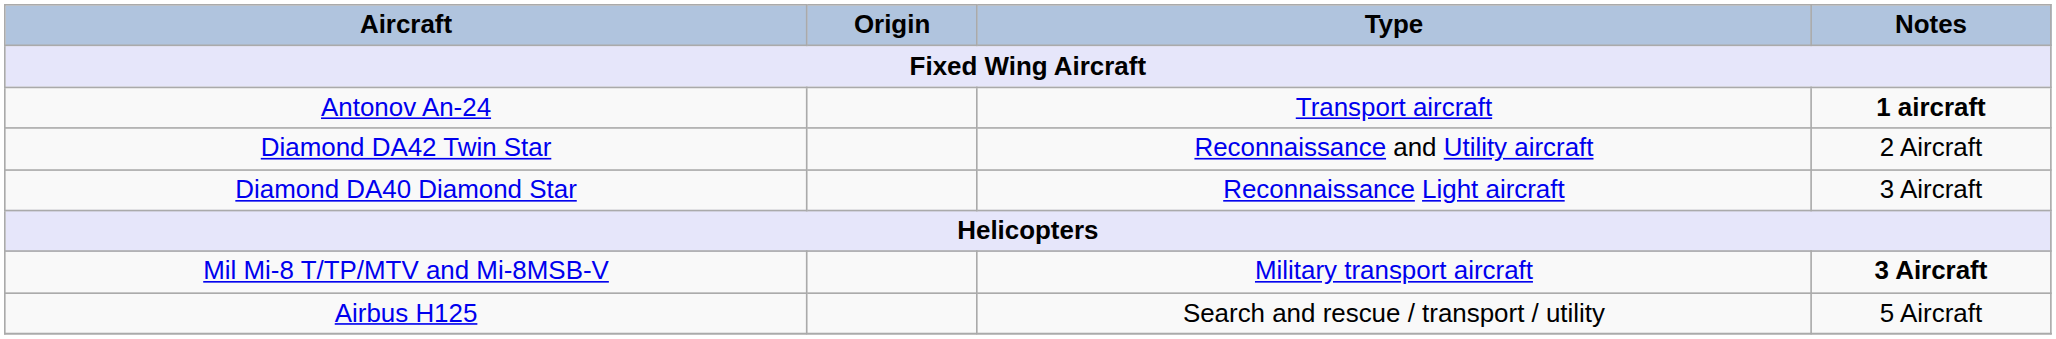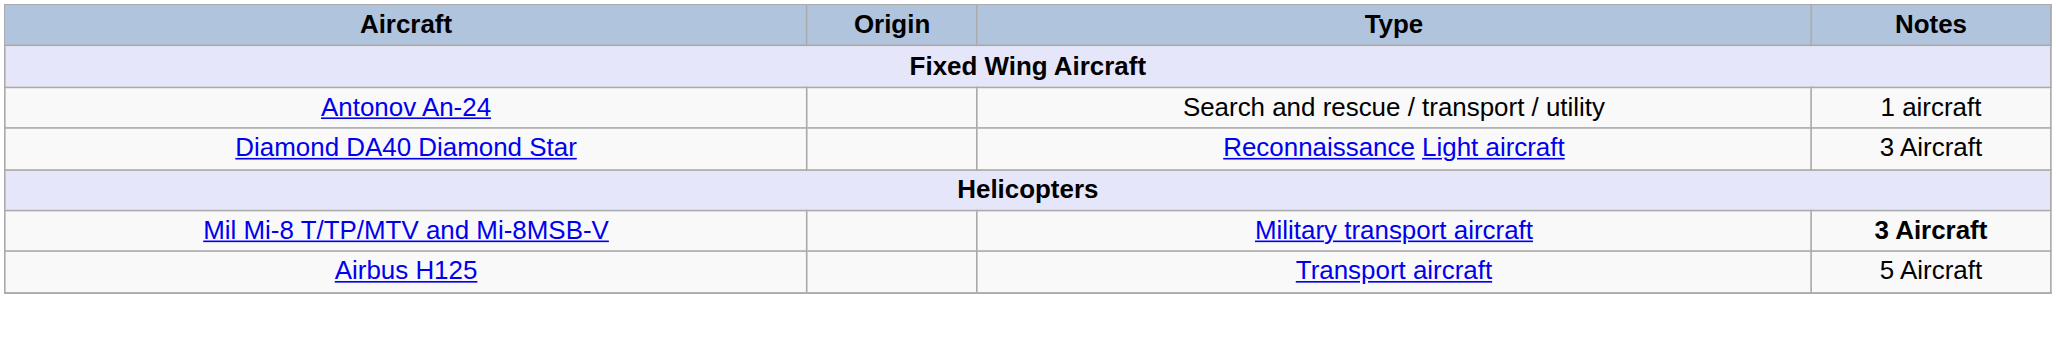(1394, 107) Transport aircraft -> (1394, 107) Search and rescue / transport / utility
(1931, 107) bold -> (1931, 107) normal
- row: (406, 148)
(1394, 312) Search and rescue / transport / utility -> (1394, 271) Transport aircraft
